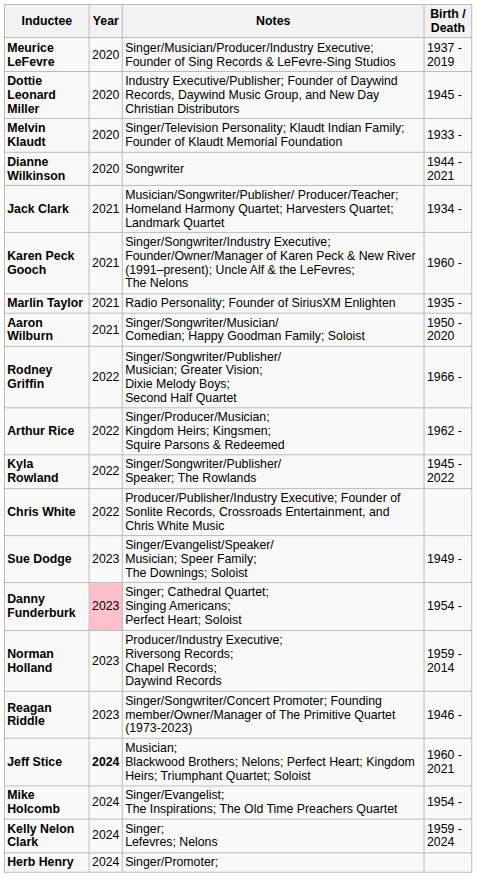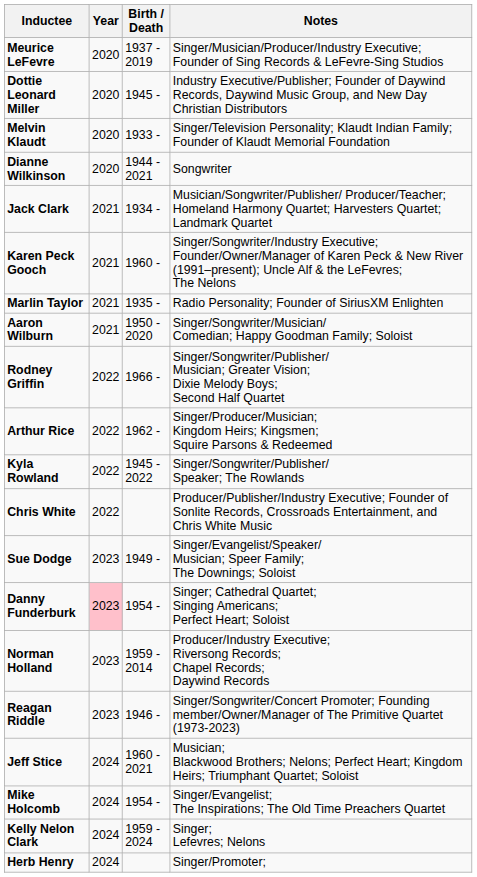columns swapped: (448, 21) <-> (273, 21)
(106, 762) bold -> (106, 762) normal
